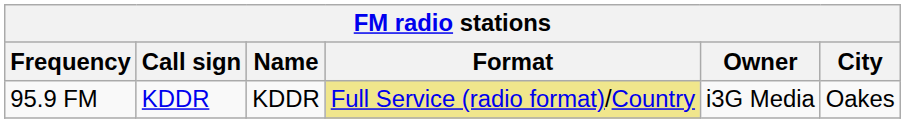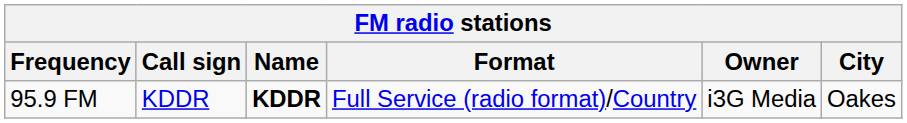(286, 99) normal -> (287, 99) bold
(513, 99) khaki background -> (514, 99) no background
